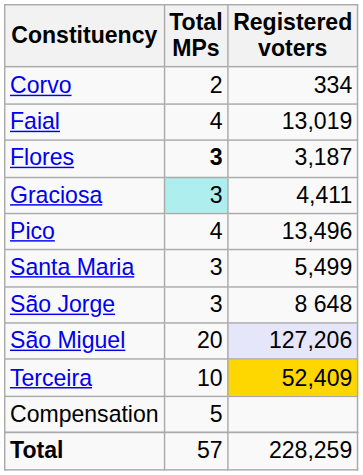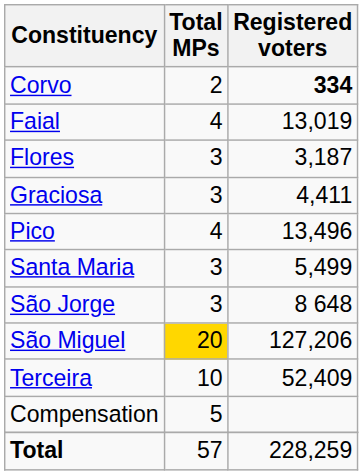(333, 85) normal -> (333, 85) bold
(216, 158) bold -> (216, 158) normal
(216, 194) paleturquoise background -> (216, 194) no background
(210, 341) no background -> (210, 341) gold background
(311, 341) lavender background -> (311, 341) no background
(317, 377) gold background -> (317, 377) no background
